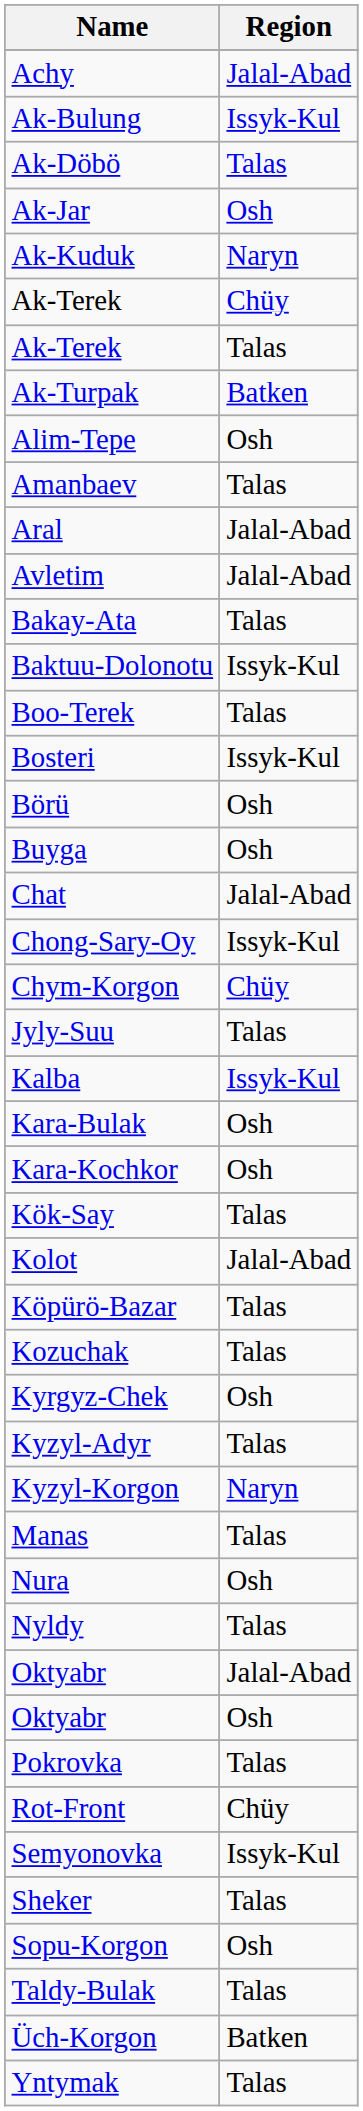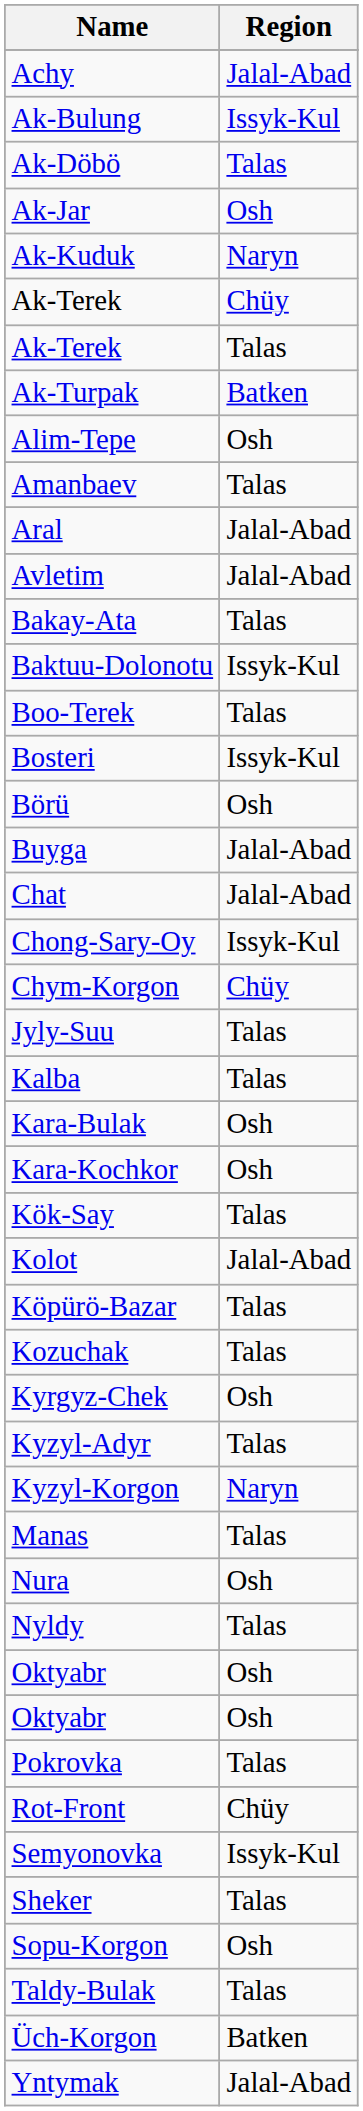(250, 849) Osh -> (289, 849) Jalal-Abad
(283, 1077) Issyk-Kul -> (257, 1077) Talas
(289, 1671) Jalal-Abad -> (250, 1671) Osh
(257, 2082) Talas -> (289, 2082) Jalal-Abad
